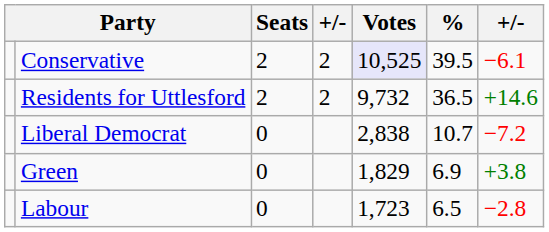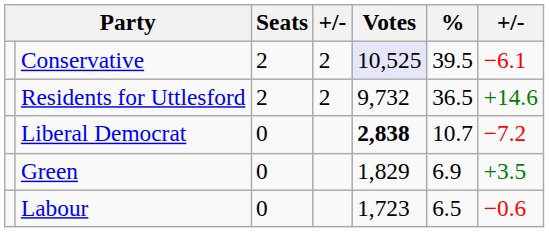(383, 134) normal -> (383, 134) bold
(505, 171) +3.8 -> (505, 171) +3.5
(505, 208) −2.8 -> (505, 208) −0.6
